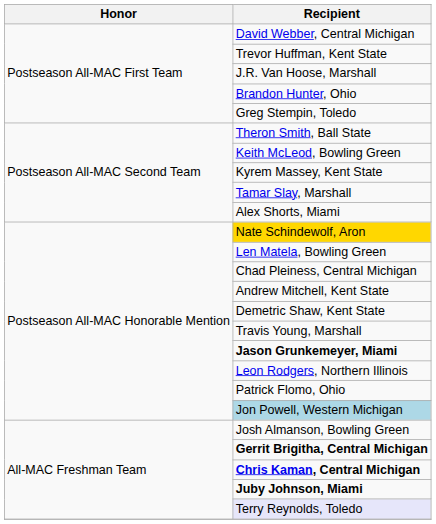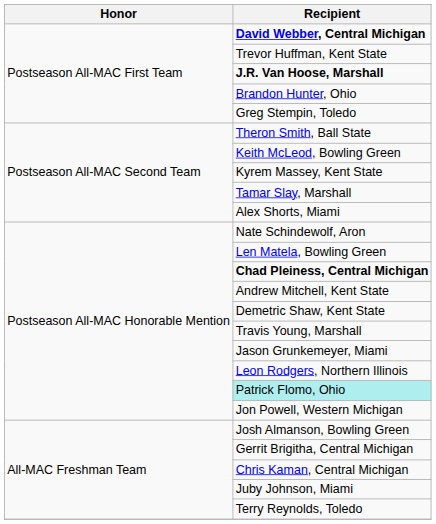(325, 34) normal -> (331, 34) bold
(306, 73) normal -> (310, 73) bold
(301, 232) gold background -> (301, 232) no background
(326, 271) normal -> (332, 271) bold
(317, 350) bold -> (312, 350) normal
(290, 390) no background -> (290, 390) paleturquoise background
(319, 410) lightblue background -> (319, 410) no background
(332, 449) bold -> (324, 449) normal
(328, 469) bold -> (322, 469) normal
(299, 489) bold -> (294, 489) normal
(299, 509) lavender background -> (299, 509) no background
